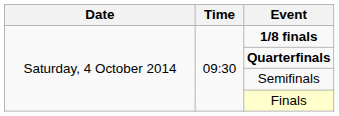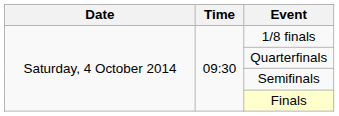(289, 36) bold -> (289, 36) normal
(289, 57) bold -> (289, 57) normal
